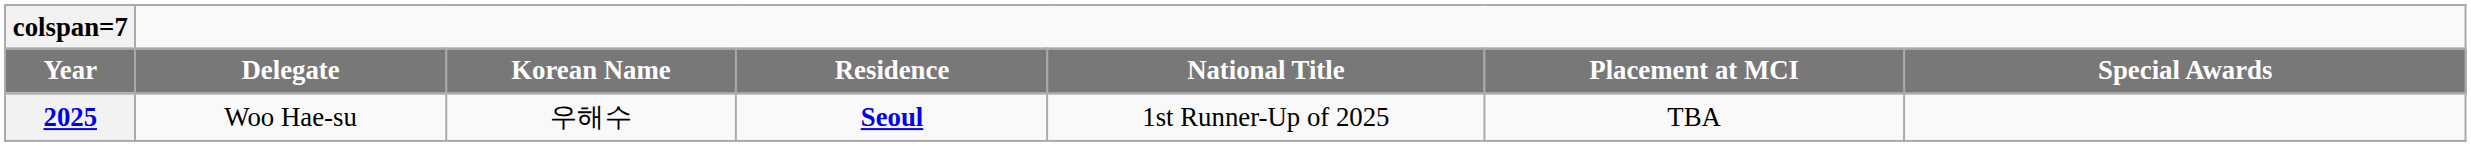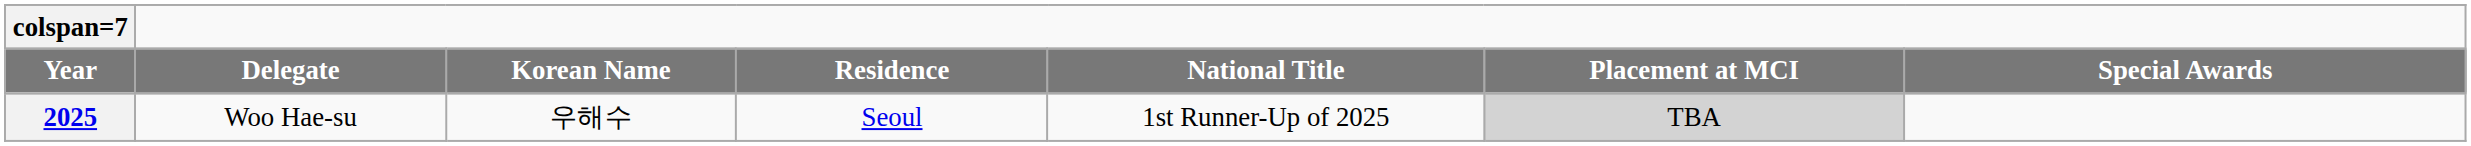(892, 116) bold -> (892, 116) normal
(1694, 116) no background -> (1694, 116) lightgrey background
